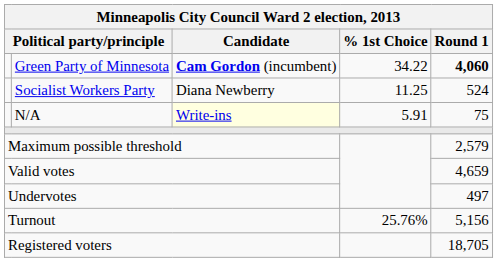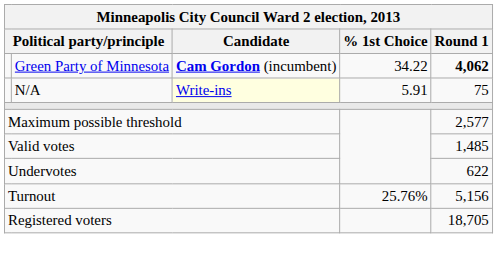(472, 66) 4,060 -> (472, 66) 4,062
- row: (85, 90)
(472, 146) 2,579 -> (472, 122) 2,577
(472, 171) 4,659 -> (472, 146) 1,485
(478, 195) 497 -> (478, 171) 622
